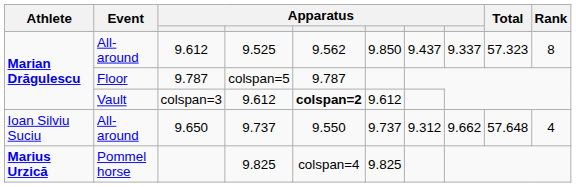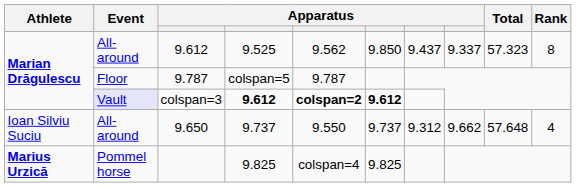(112, 100) no background -> (112, 100) lavender background
(259, 100) normal -> (259, 100) bold
(385, 100) normal -> (385, 100) bold
